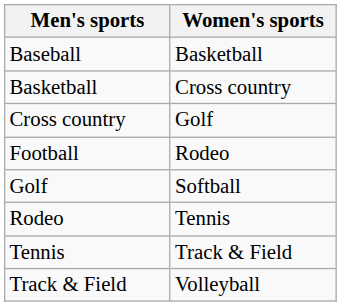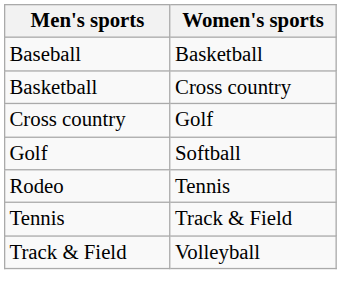- row: (44, 152)
